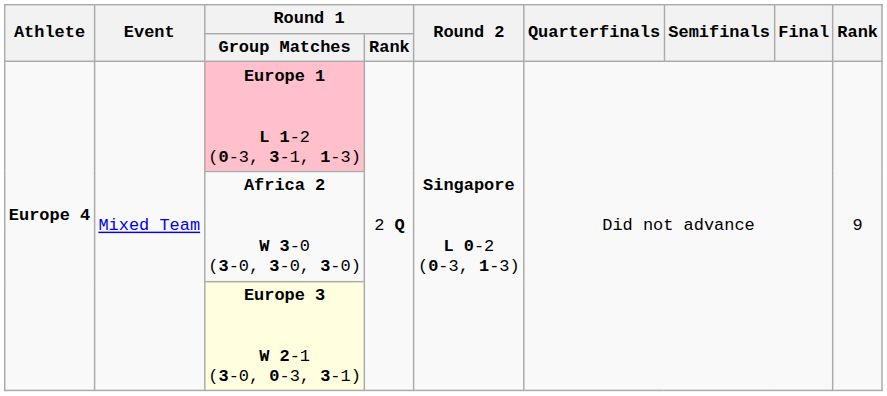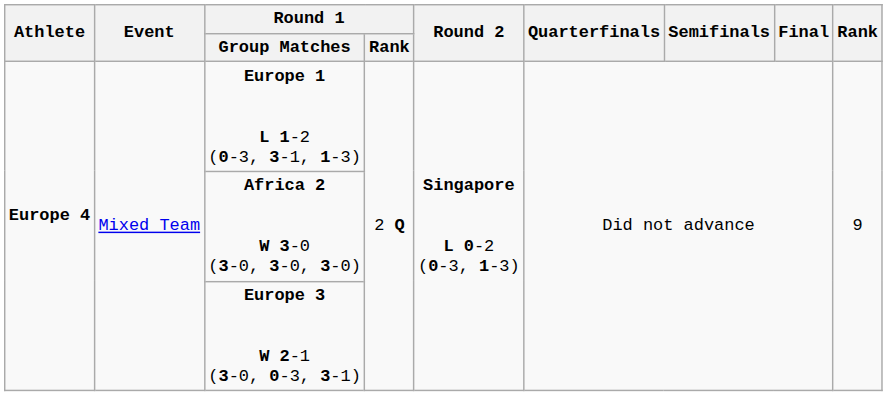(285, 116) pink background -> (285, 116) no background
(285, 336) lightyellow background -> (285, 336) no background
